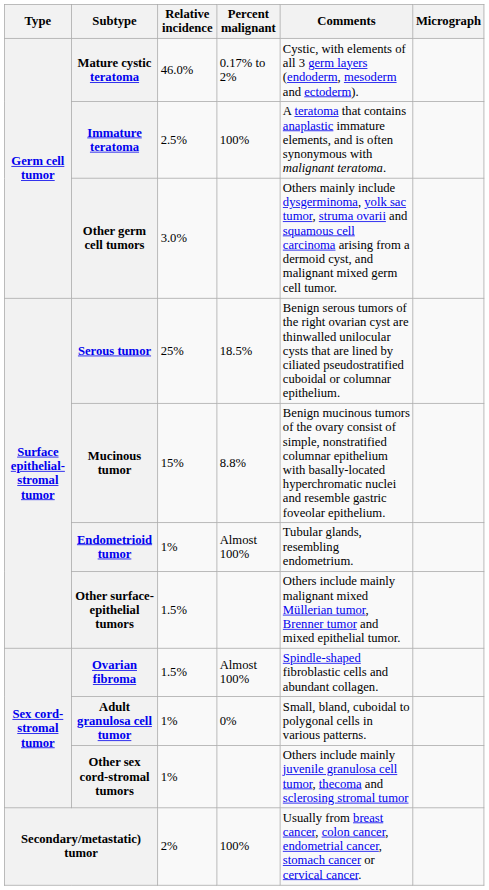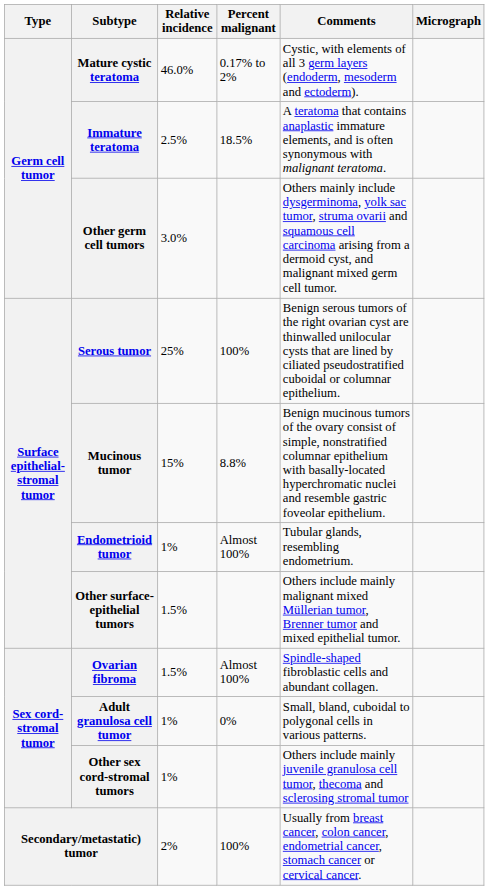(234, 139) 100% -> (236, 139) 18.5%
(236, 350) 18.5% -> (234, 350) 100%
